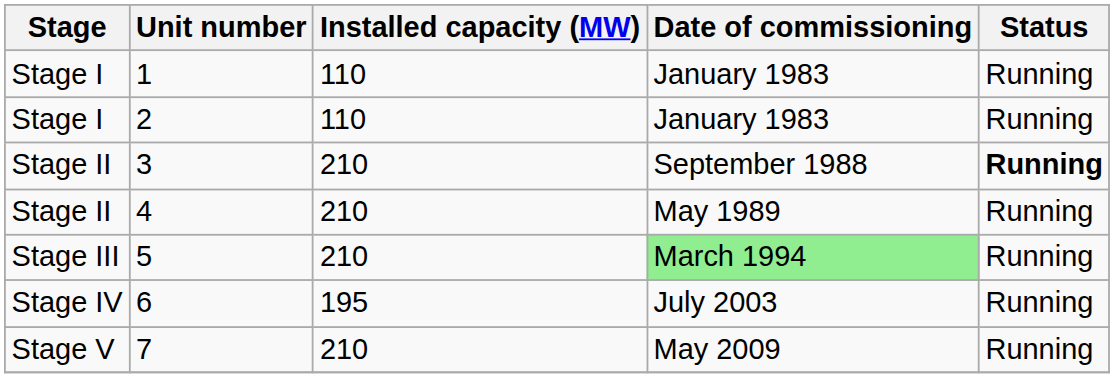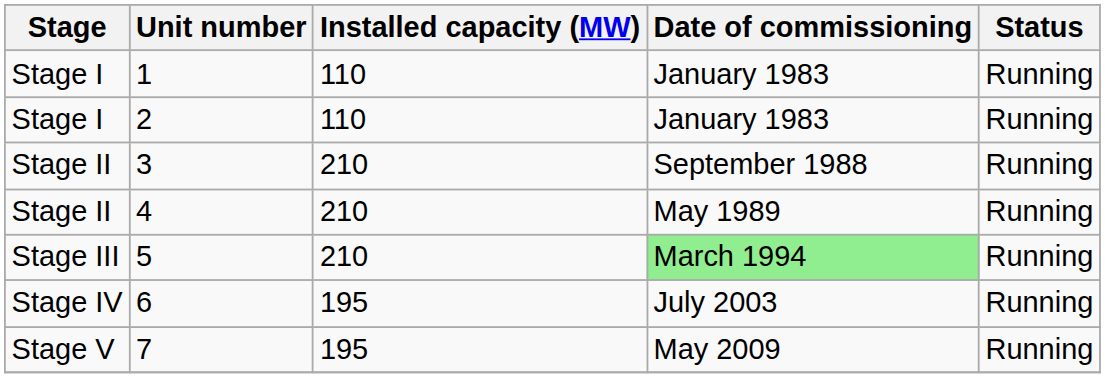(1044, 165) bold -> (1039, 165) normal
(344, 348) 210 -> (344, 348) 195
